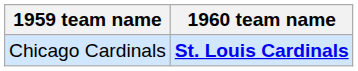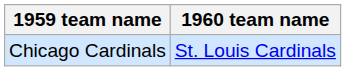(262, 50) bold -> (255, 50) normal
